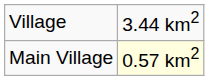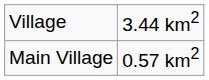(161, 57) lightyellow background -> (161, 57) no background
